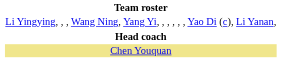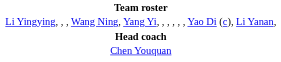(141, 50) khaki background -> (141, 50) no background
